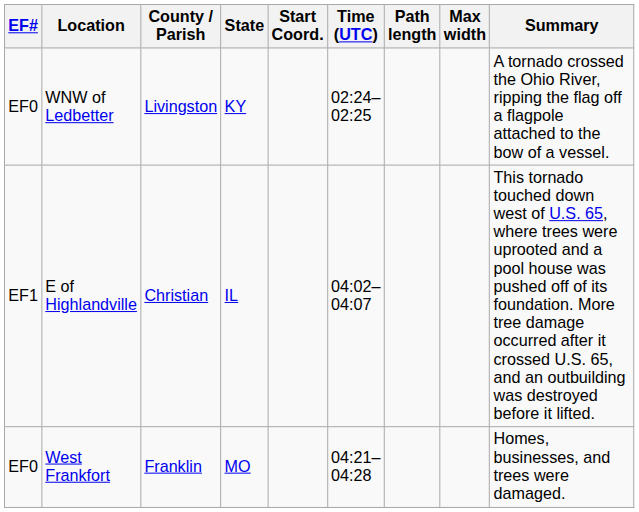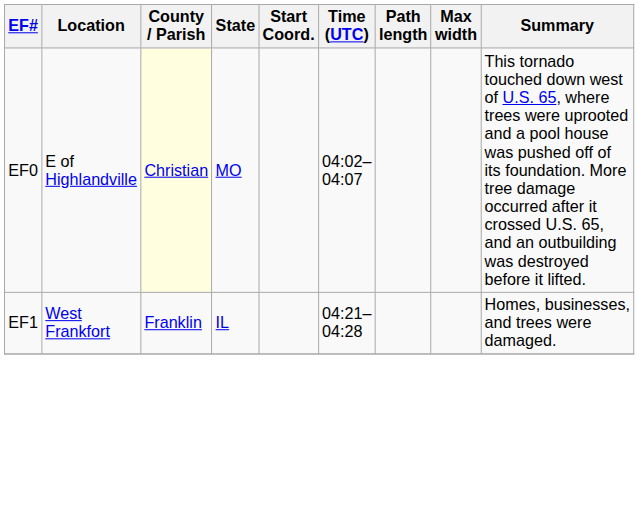- row: (79, 106)
(23, 295) EF1 -> (23, 170) EF0
(176, 295) no background -> (176, 170) lightyellow background
(231, 295) IL -> (229, 170) MO
(23, 466) EF0 -> (23, 323) EF1
(238, 466) MO -> (222, 323) IL
